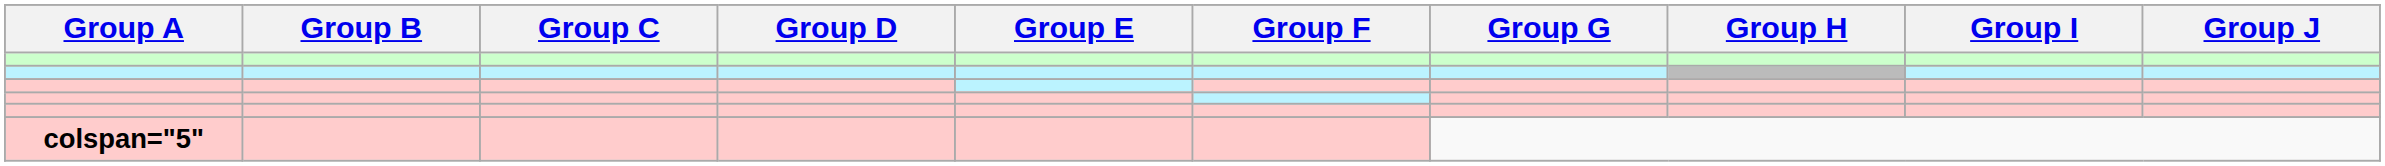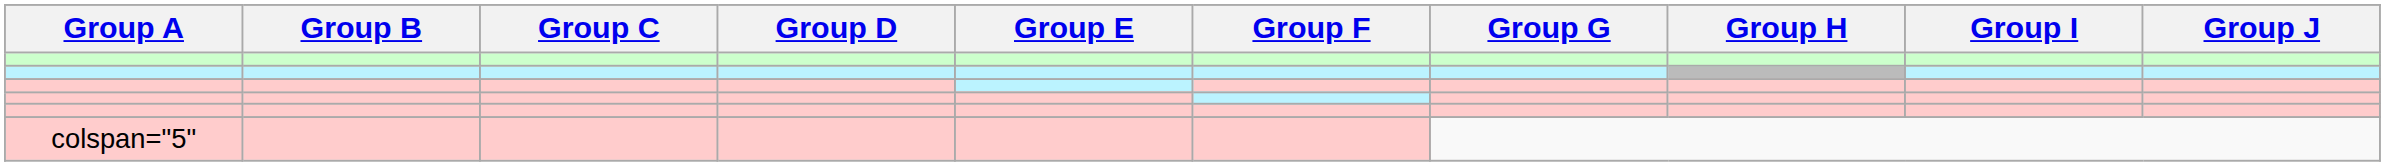(124, 139) bold -> (124, 139) normal
